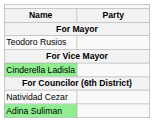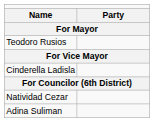(41, 70) lightgreen background -> (41, 70) no background
(34, 111) lightgreen background -> (34, 111) no background
